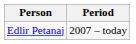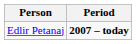(98, 30) normal -> (99, 30) bold
